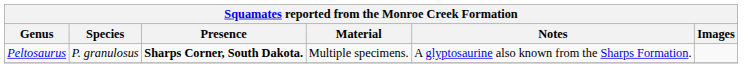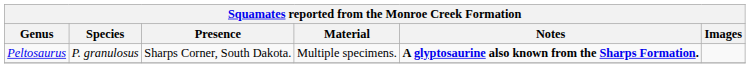(224, 53) bold -> (218, 53) normal
(553, 53) normal -> (551, 53) bold
